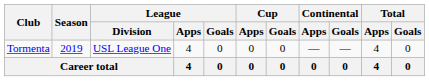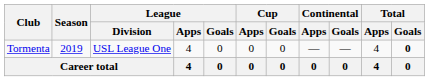(408, 48) normal -> (408, 48) bold
